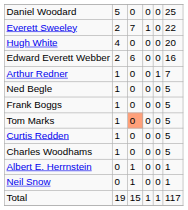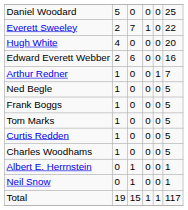(133, 120) lightsalmon background -> (133, 120) no background
